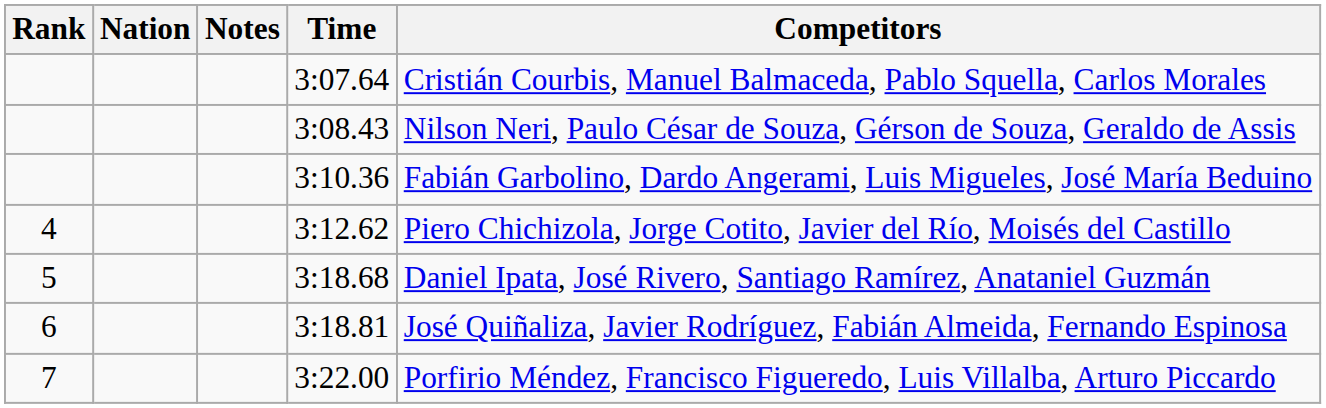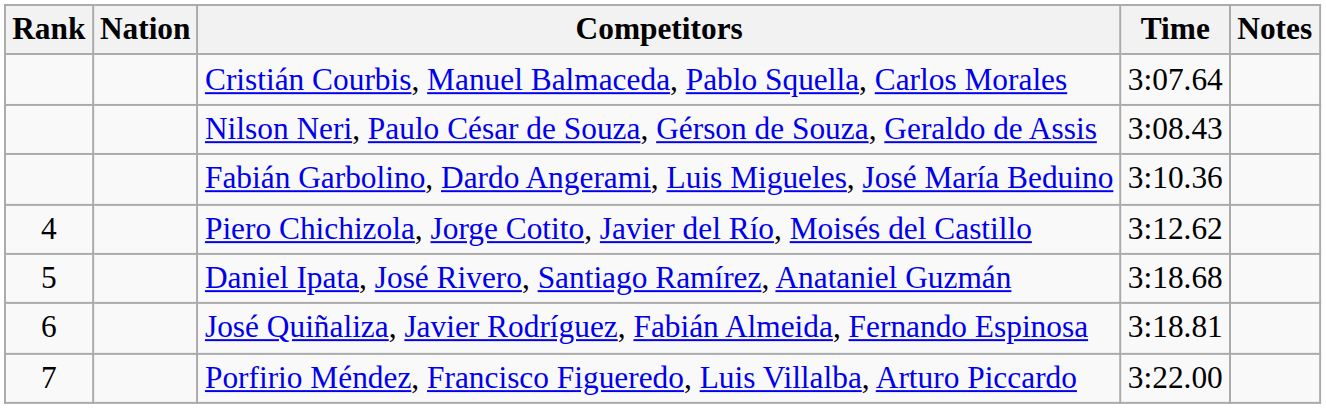columns swapped: (858, 29) <-> (242, 29)
